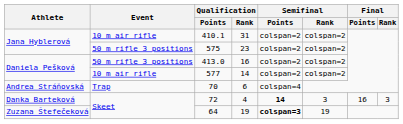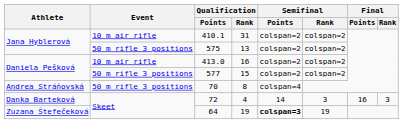(245, 48) 23 -> (245, 48) 13
(142, 61) 50 m rifle 3 positions -> (124, 61) 10 m air rifle
(124, 73) 10 m air rifle -> (142, 73) 50 m rifle 3 positions
(245, 73) 14 -> (245, 73) 15
(101, 86) Trap -> (142, 86) 50 m rifle 3 positions
(245, 86) 6 -> (245, 86) 8
(280, 99) bold -> (280, 99) normal
